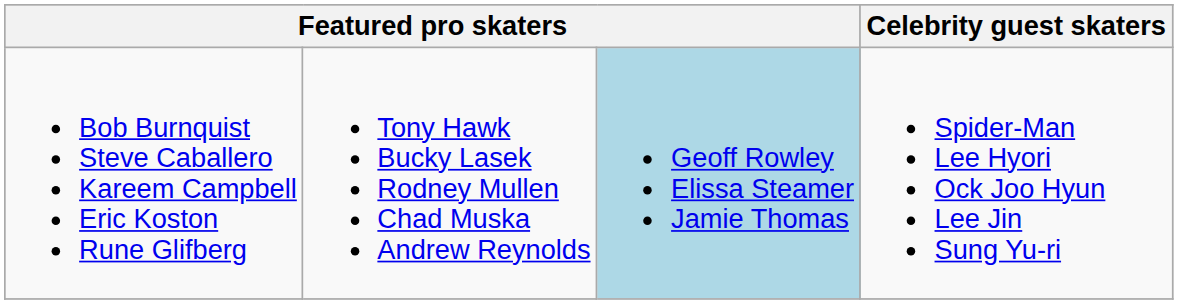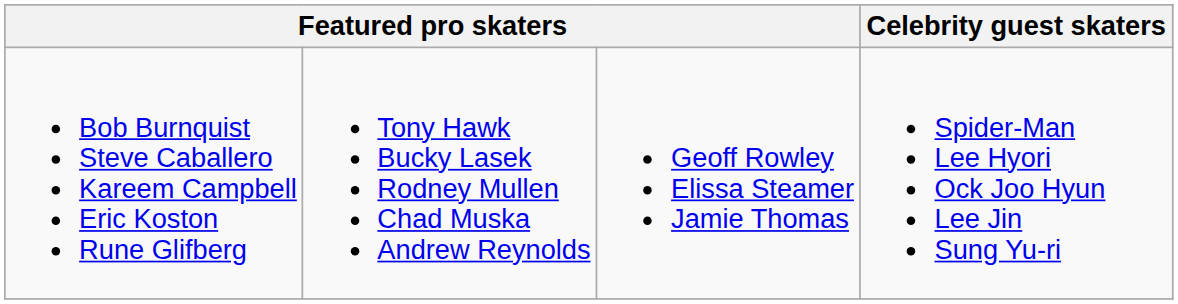(729, 189) lightblue background -> (729, 189) no background
